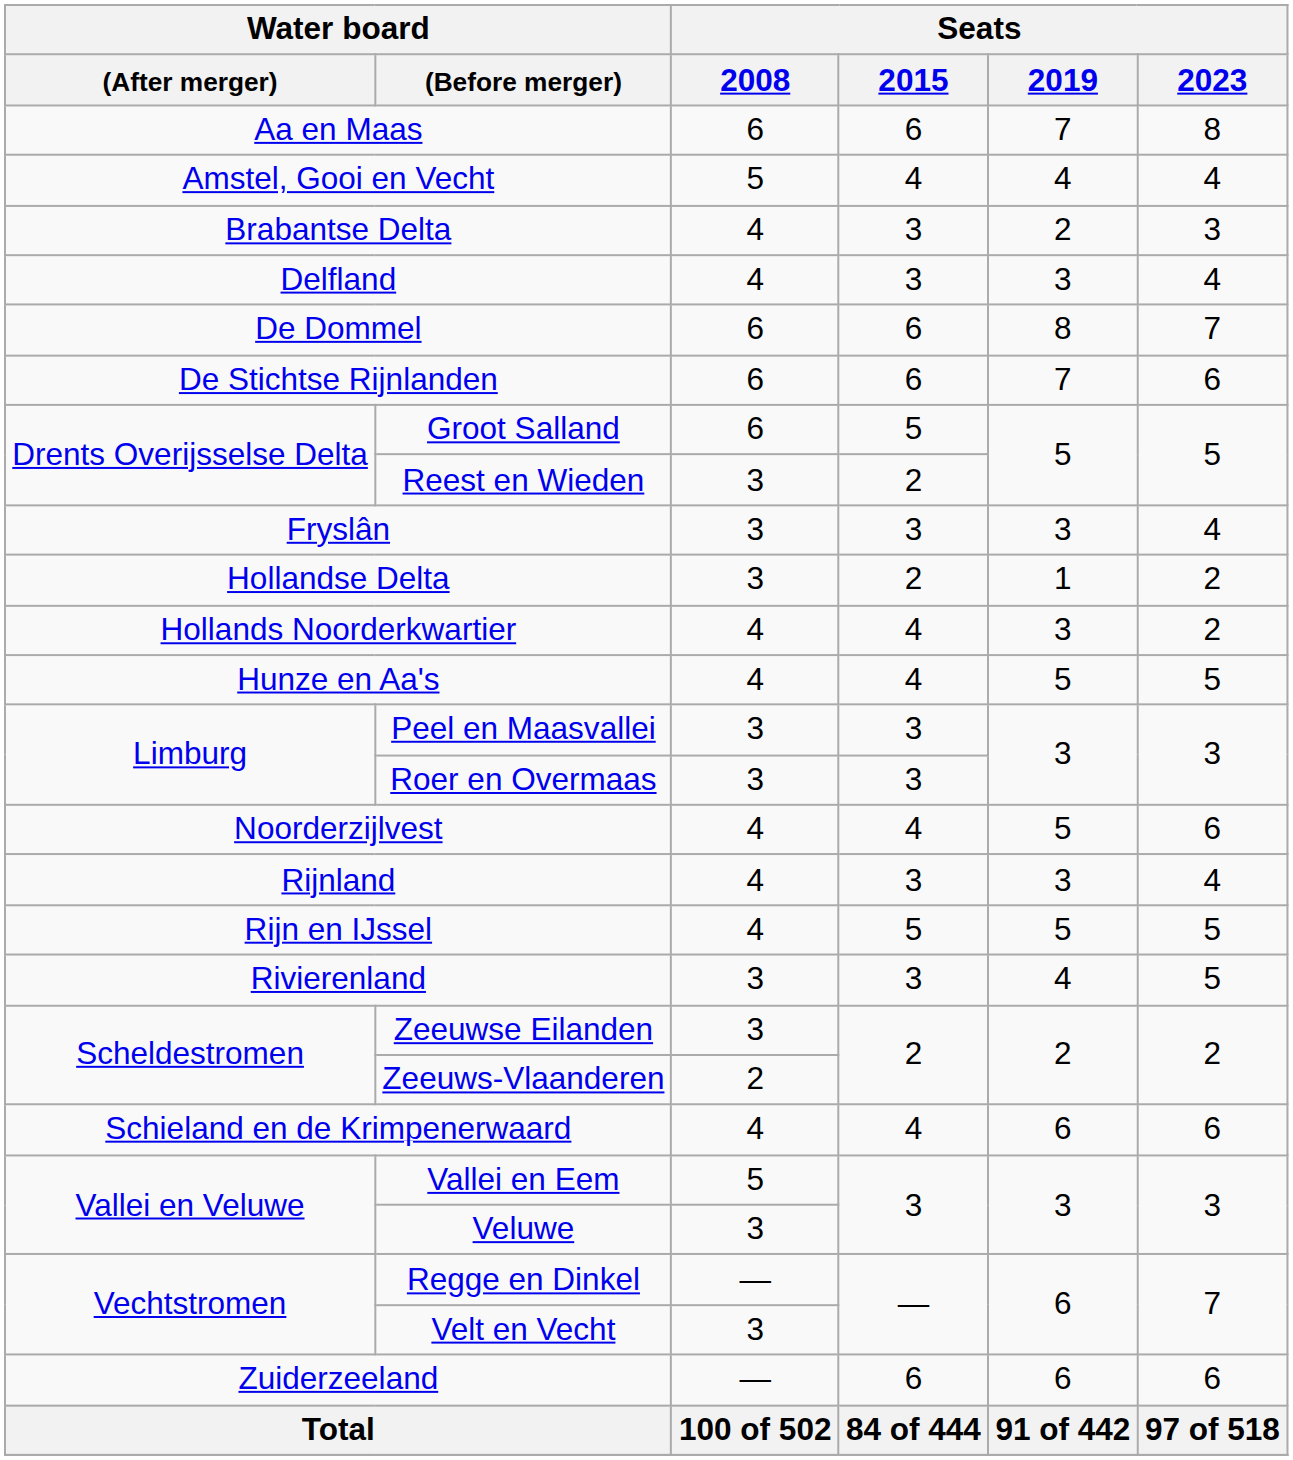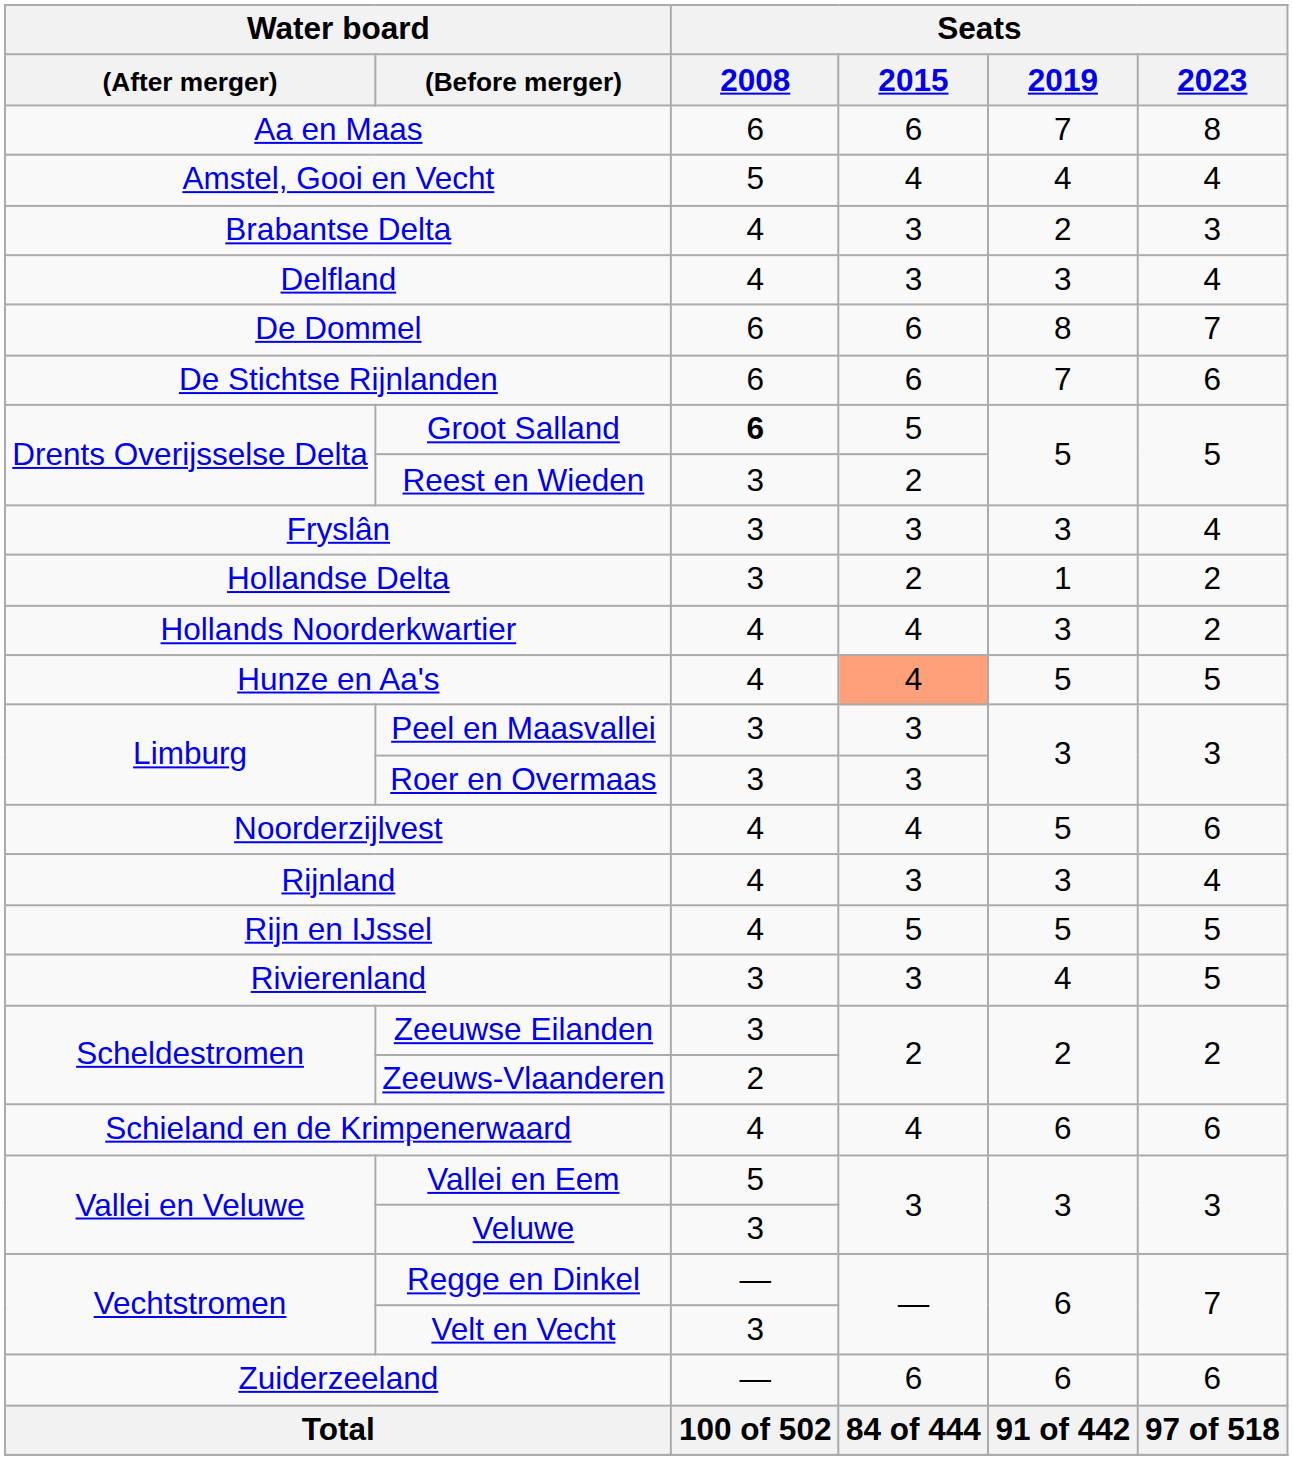(755, 429) normal -> (755, 429) bold
(913, 679) no background -> (913, 679) lightsalmon background
